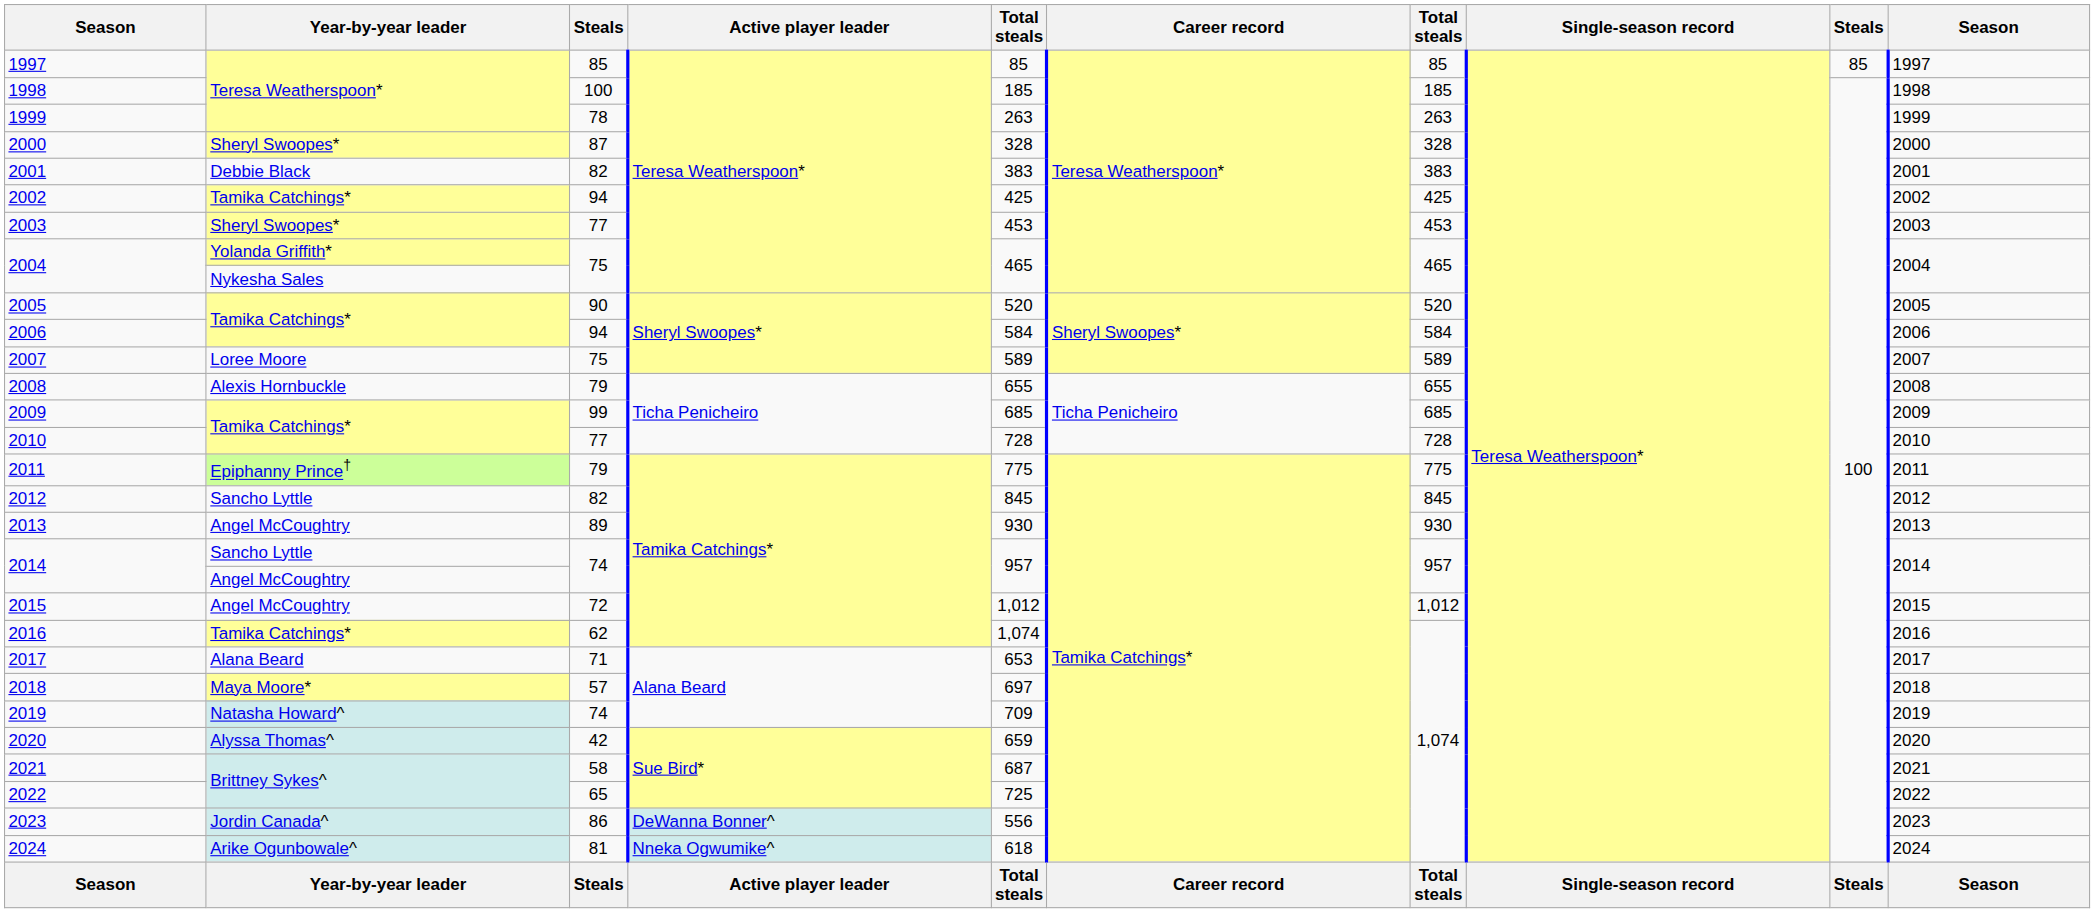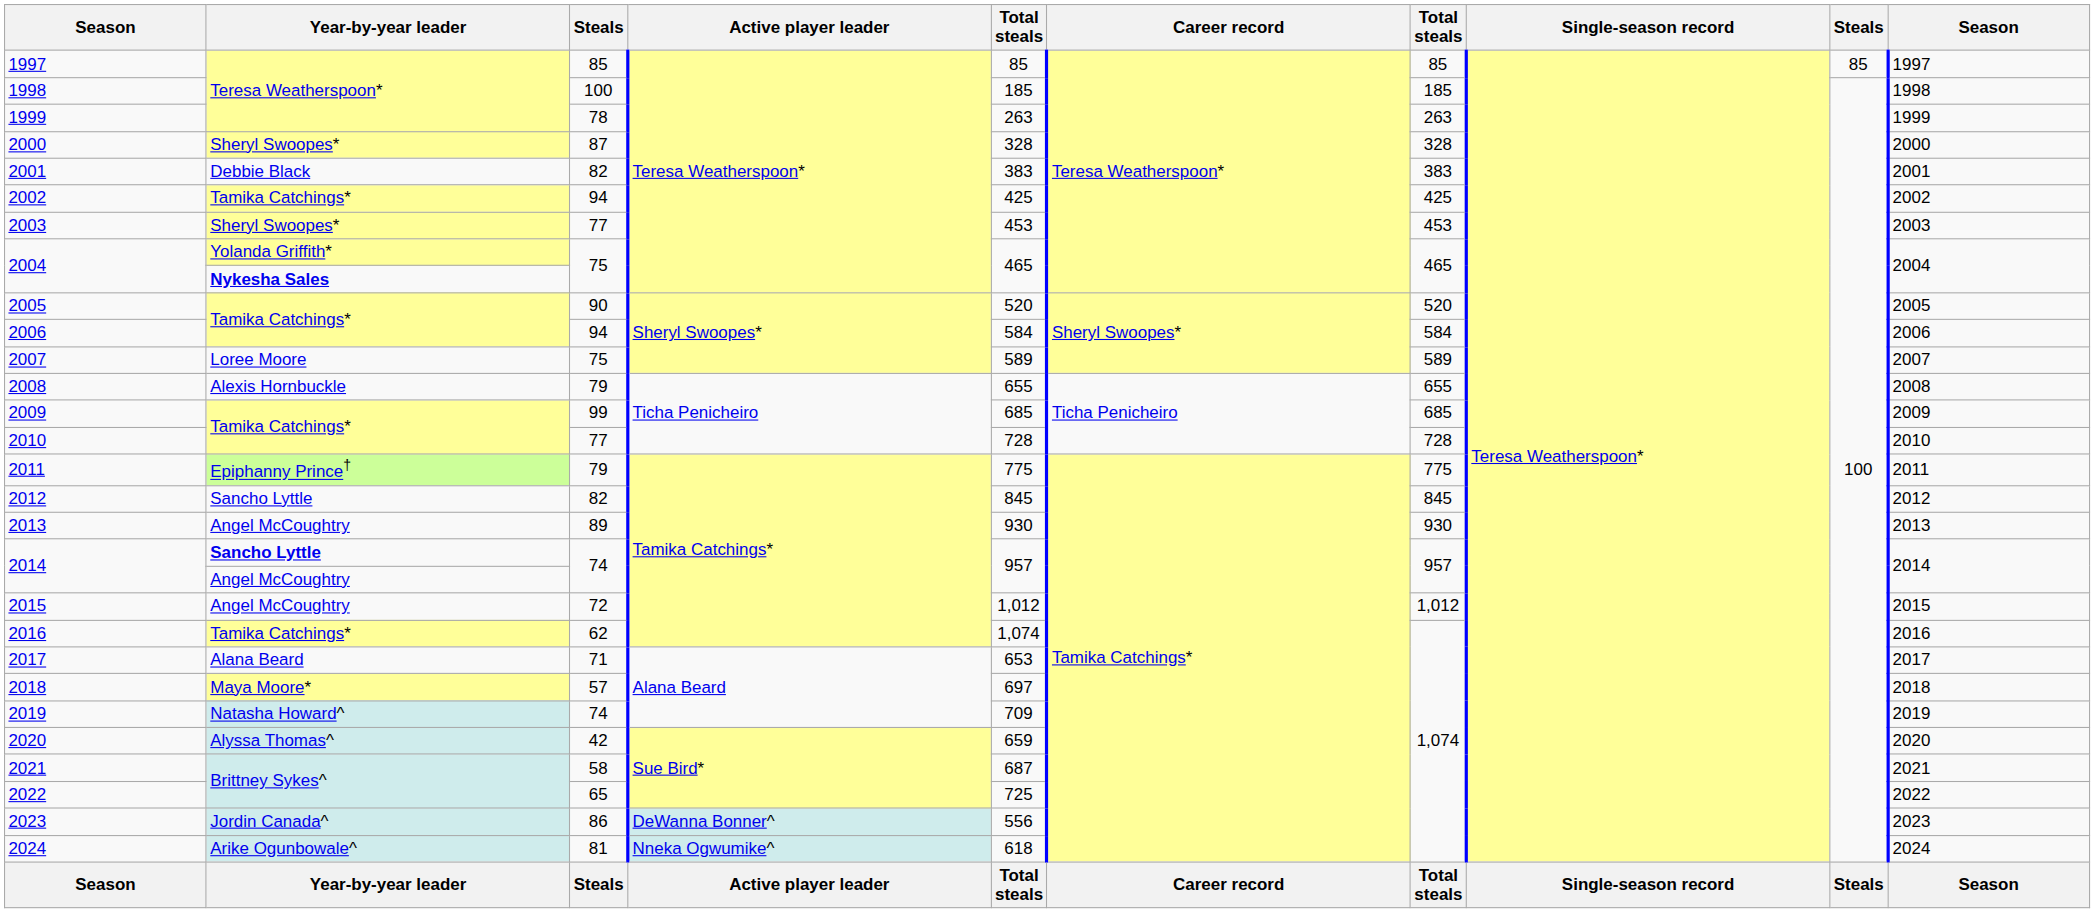(267, 279) normal -> (270, 279) bold
(261, 552) normal -> (266, 552) bold
